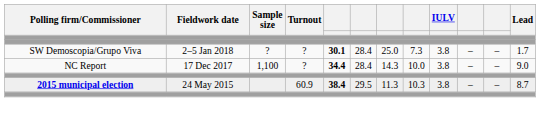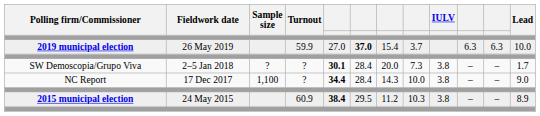+ row: (85, 47)
(390, 51) 25.0 -> (390, 66) 20.0
(390, 85) 11.3 -> (390, 99) 11.2
(523, 85) 8.7 -> (523, 99) 8.9
